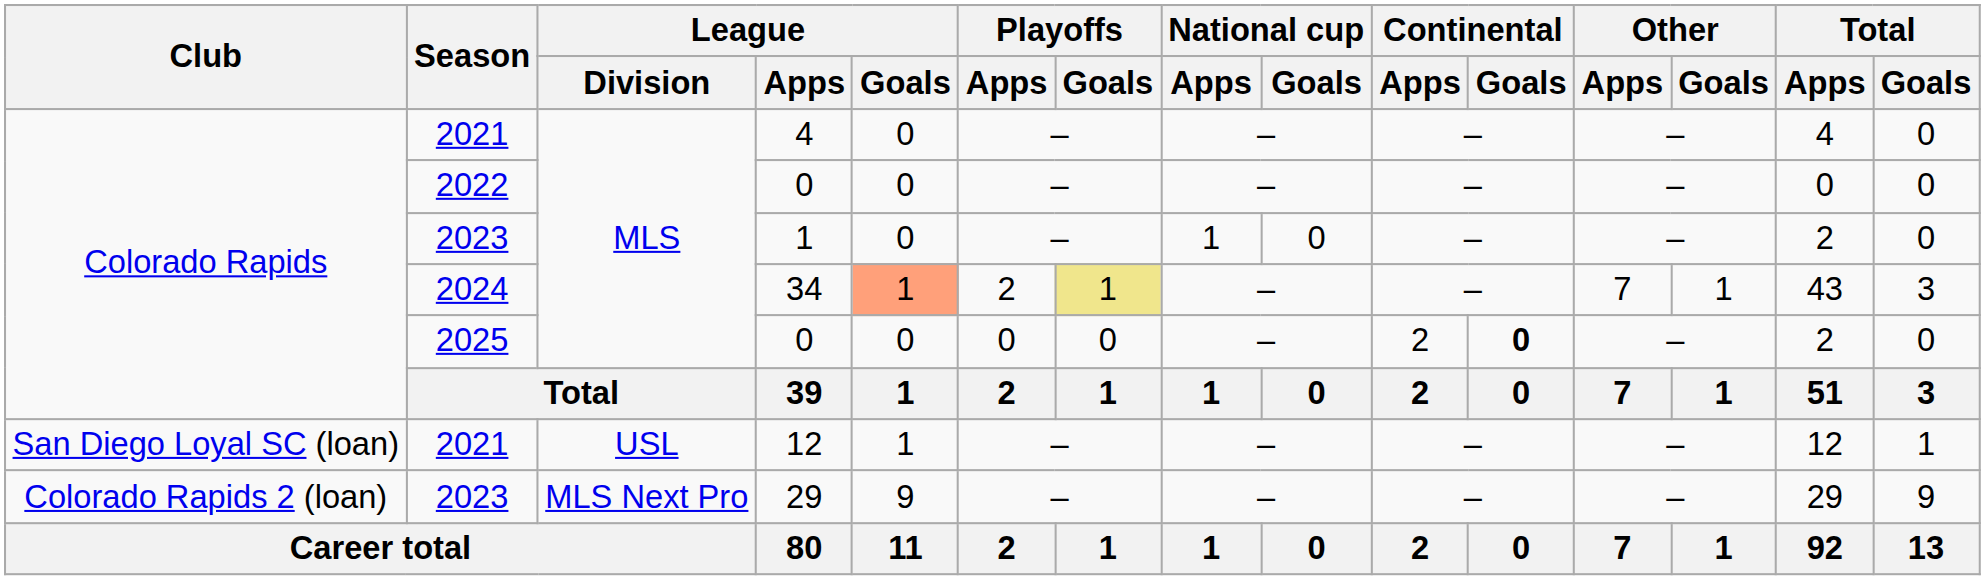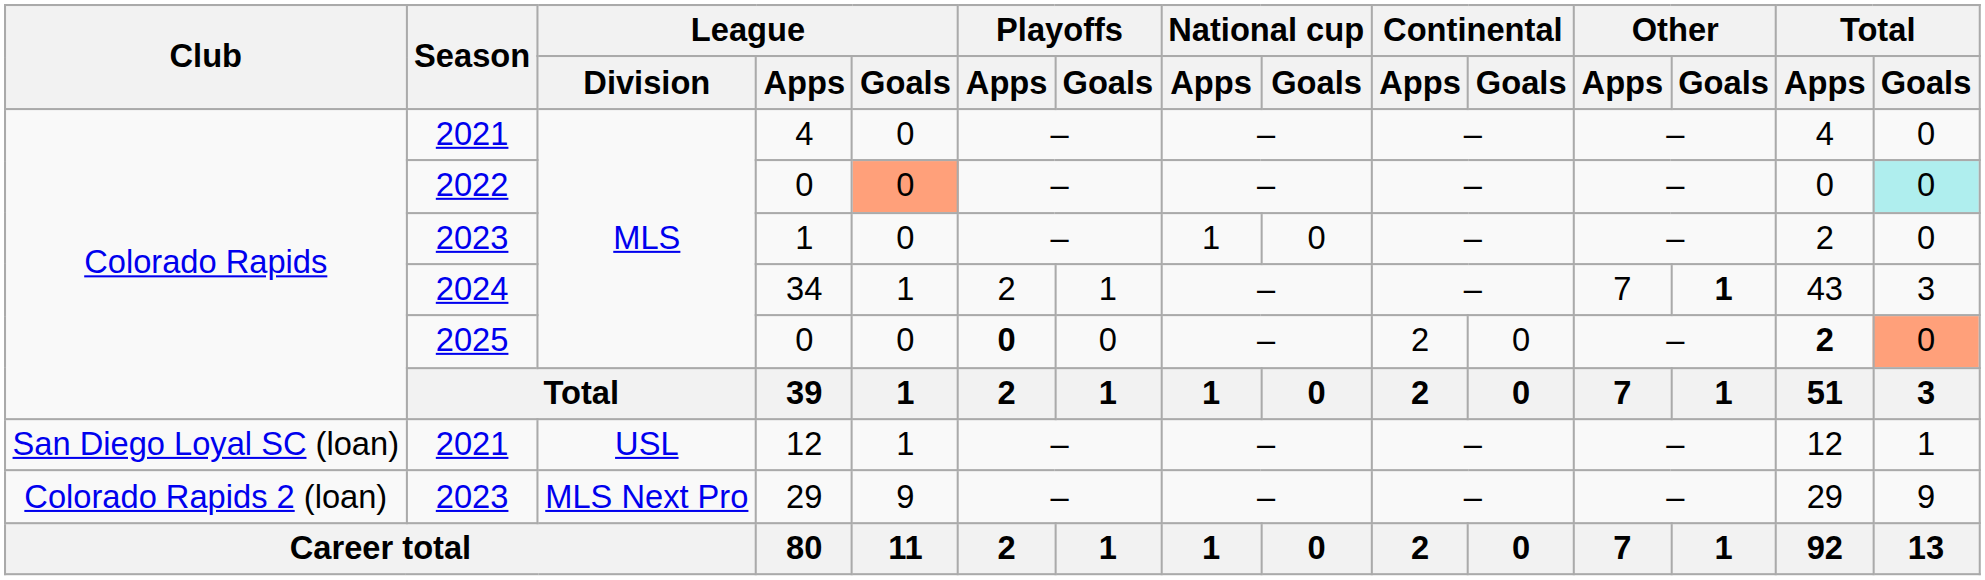(905, 185) no background -> (905, 185) lightsalmon background
(1926, 185) no background -> (1926, 185) paleturquoise background
(905, 289) lightsalmon background -> (905, 289) no background
(1108, 289) khaki background -> (1108, 289) no background
(1724, 289) normal -> (1724, 289) bold
(1007, 340) normal -> (1007, 340) bold
(1521, 340) bold -> (1521, 340) normal
(1825, 340) normal -> (1825, 340) bold
(1926, 340) no background -> (1926, 340) lightsalmon background
